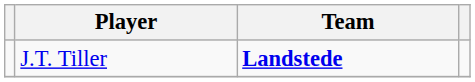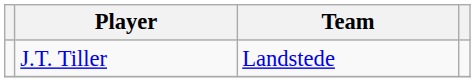(292, 58) bold -> (289, 58) normal
